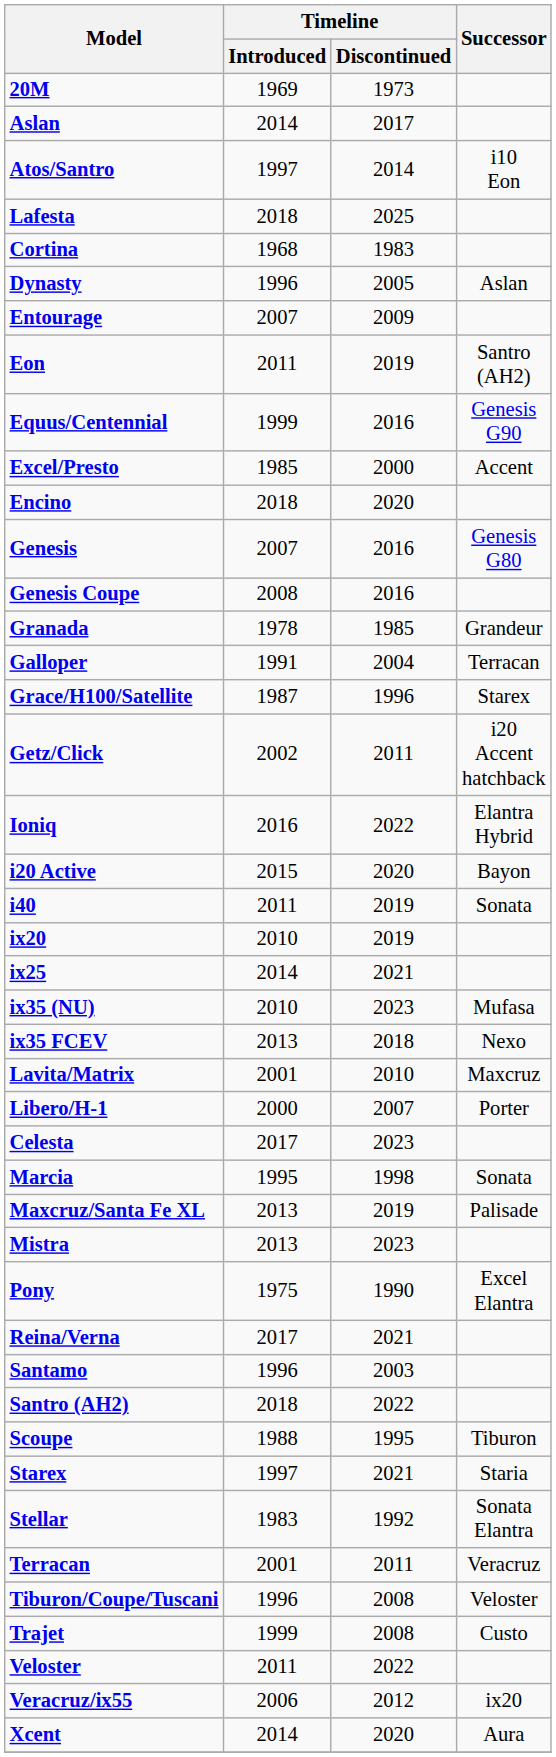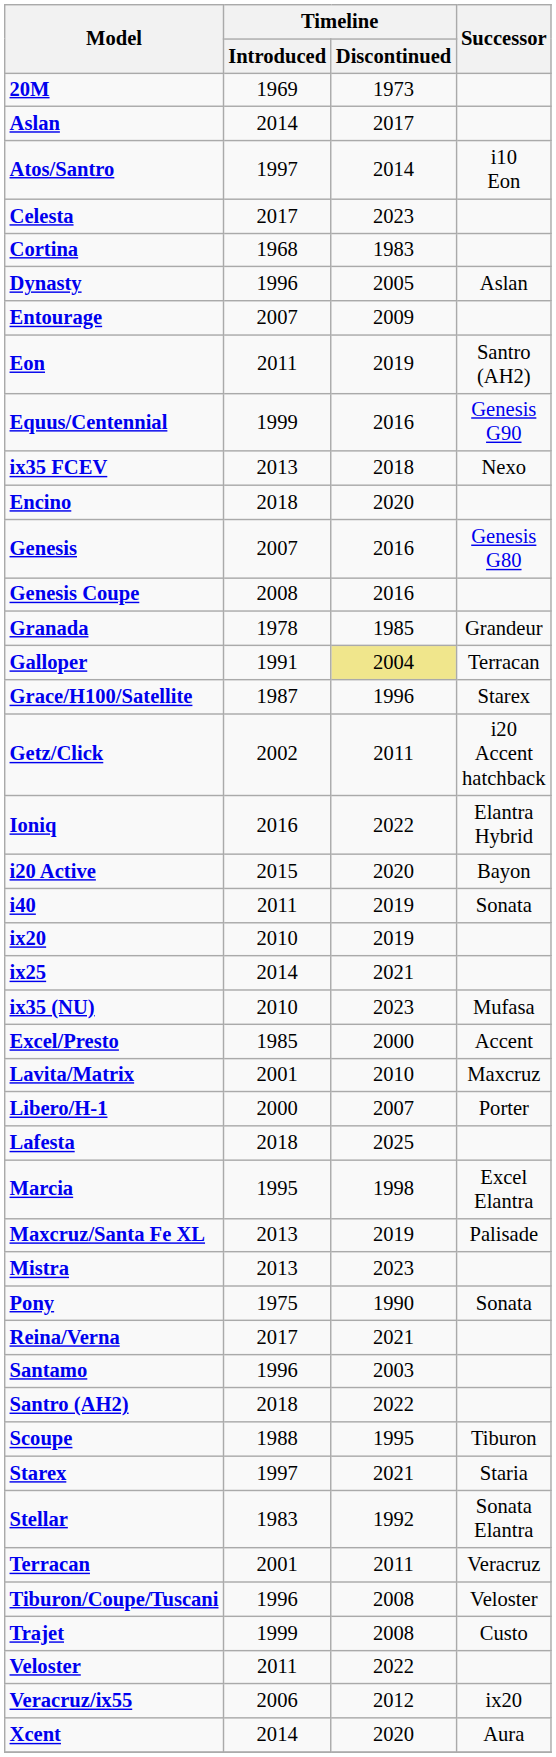rows swapped: (42, 1142) <-> (42, 215)
rows swapped: (64, 468) <-> (58, 1041)
(394, 662) no background -> (394, 662) khaki background
(504, 1176) Sonata -> (504, 1189) Excel Elantra
(504, 1290) Excel Elantra -> (504, 1303) Sonata
